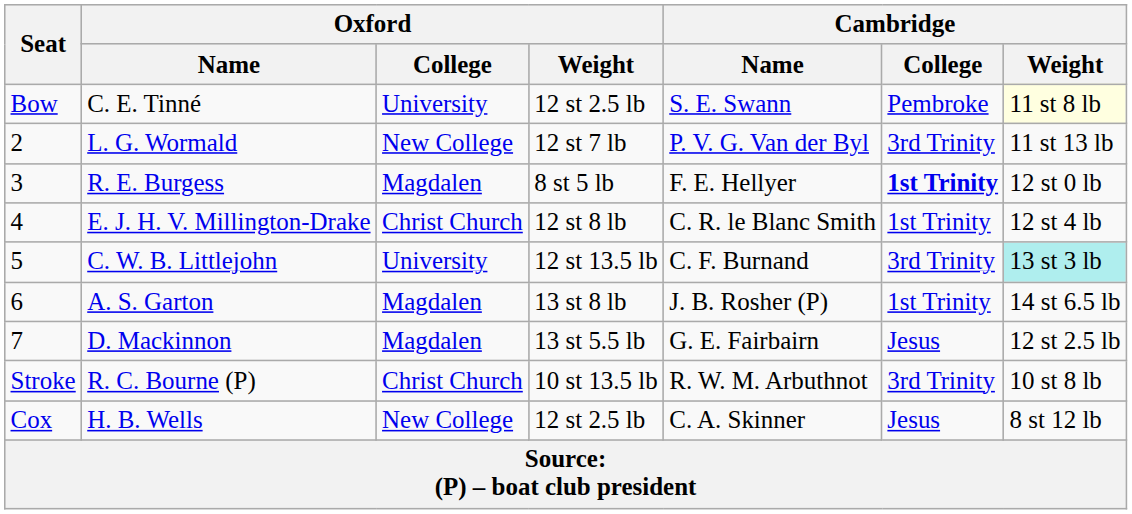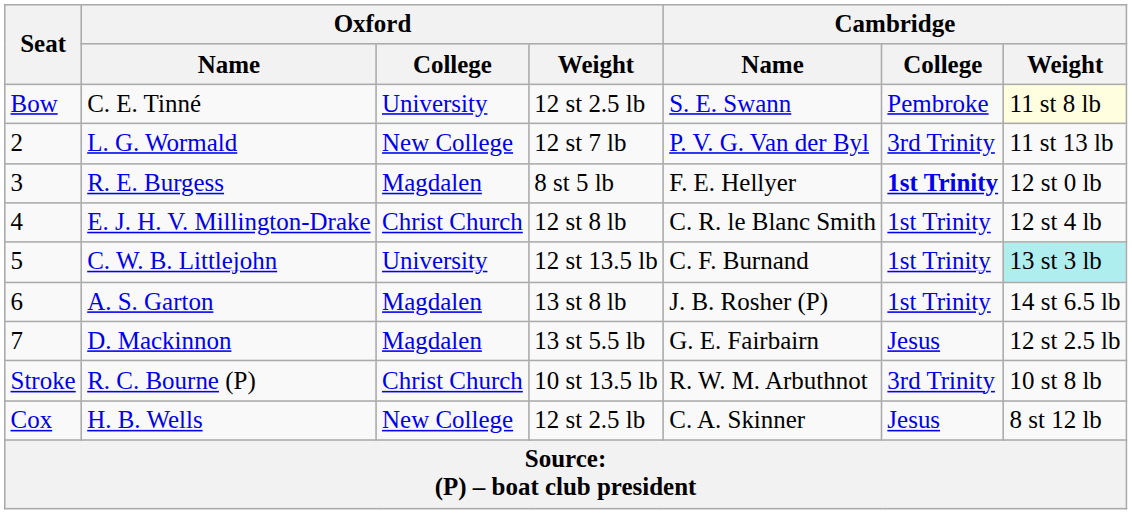(941, 261) 3rd Trinity -> (939, 261) 1st Trinity
